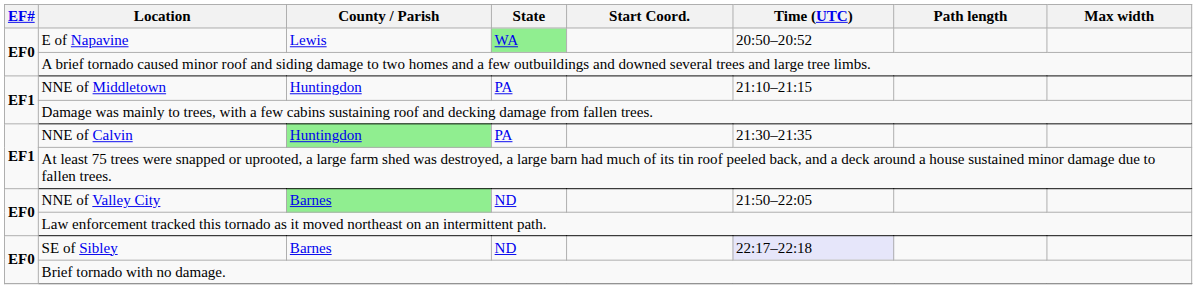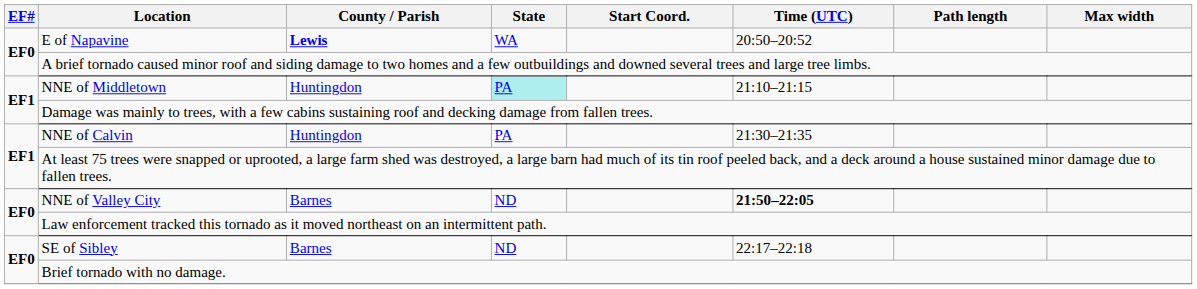(308, 40) normal -> (309, 40) bold
(506, 40) lightgreen background -> (506, 40) no background
(504, 87) no background -> (504, 87) paleturquoise background
(326, 135) lightgreen background -> (326, 135) no background
(311, 200) lightgreen background -> (311, 200) no background
(774, 200) normal -> (775, 200) bold
(774, 248) lavender background -> (774, 248) no background
